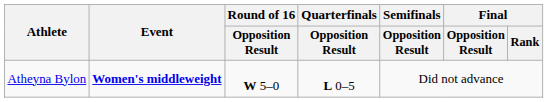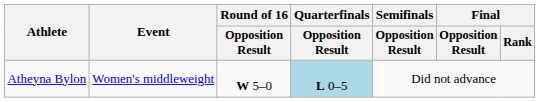(157, 79) bold -> (153, 79) normal
(339, 86) no background -> (332, 86) lightblue background
